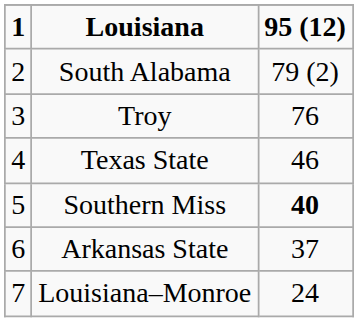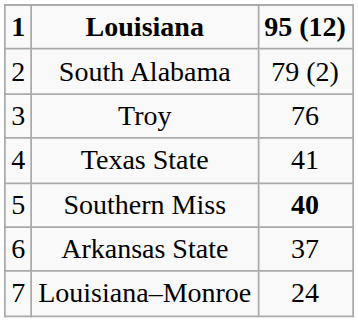(305, 159) 46 -> (305, 159) 41
